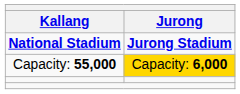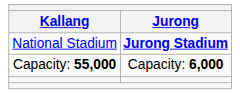(65, 43) bold -> (65, 43) normal
(179, 65) gold background -> (176, 65) no background
